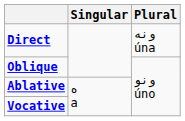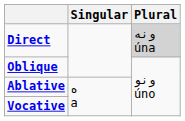(145, 41) no background -> (145, 41) lightgrey background
